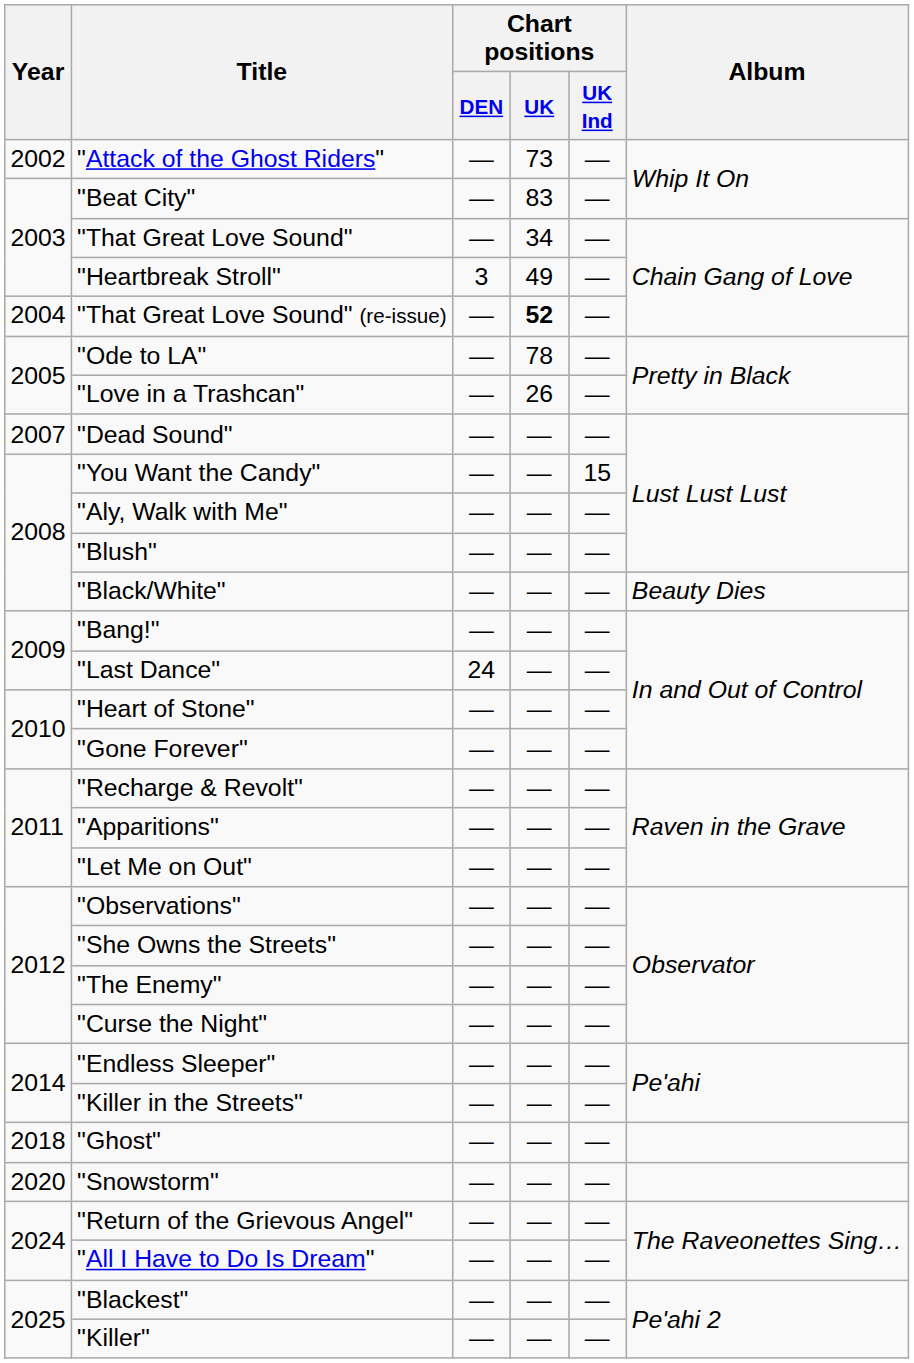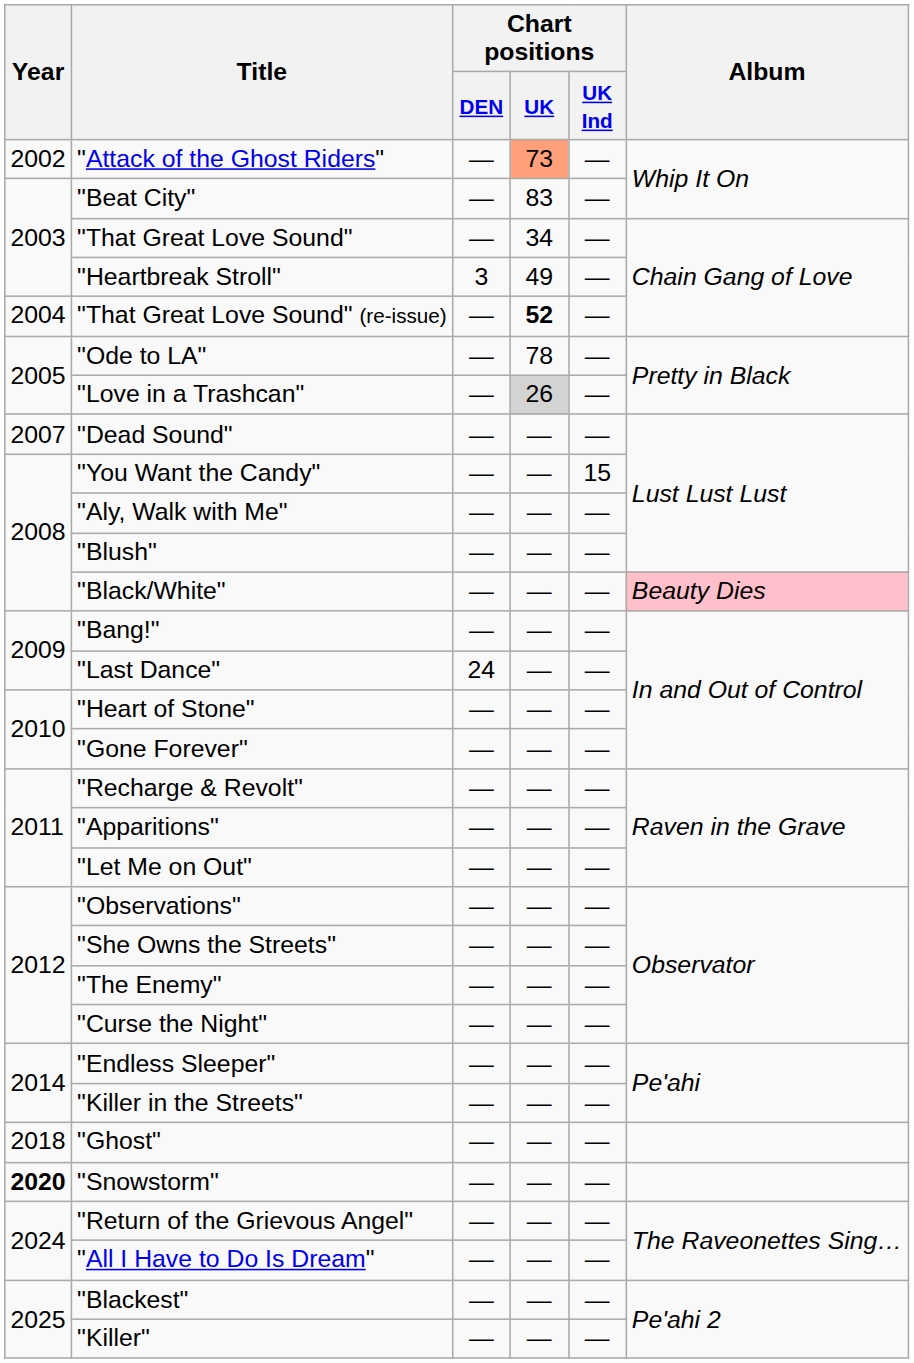(539, 158) no background -> (539, 158) lightsalmon background
(539, 394) no background -> (539, 394) lightgrey background
(699, 591) no background -> (699, 591) pink background
(38, 1181) normal -> (38, 1181) bold
